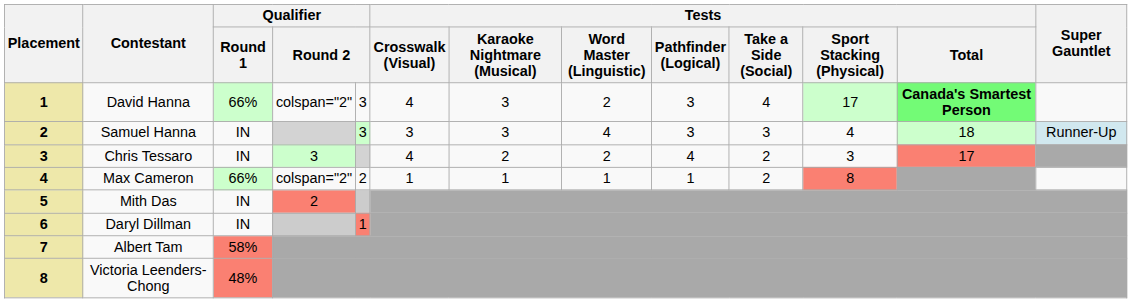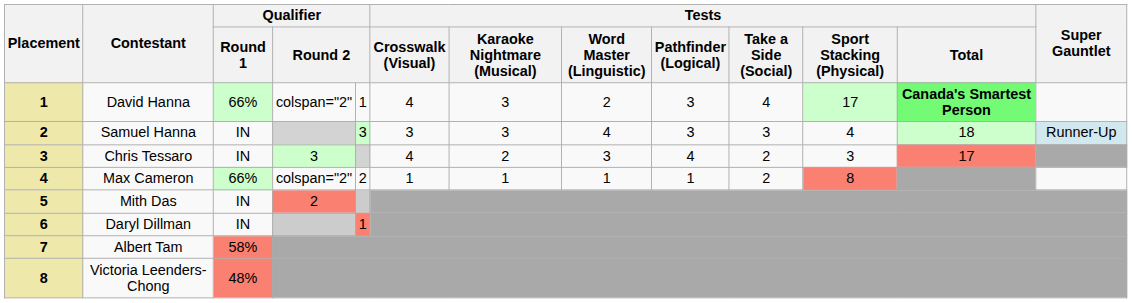(363, 102) 3 -> (363, 102) 1
(607, 155) 2 -> (607, 155) 3
